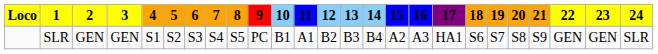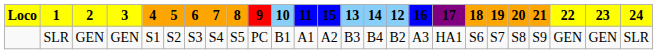columns swapped: (329, 15) <-> (397, 15)
